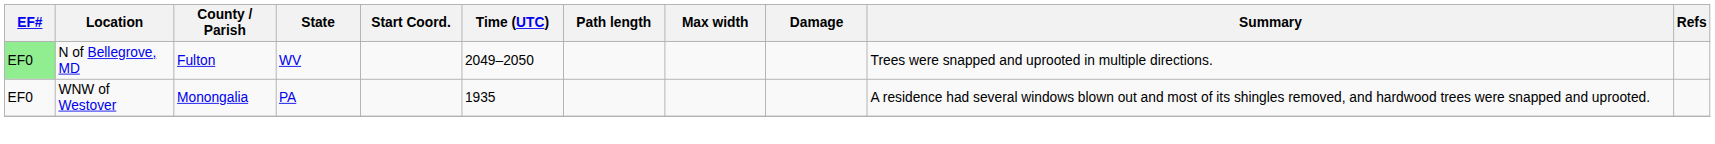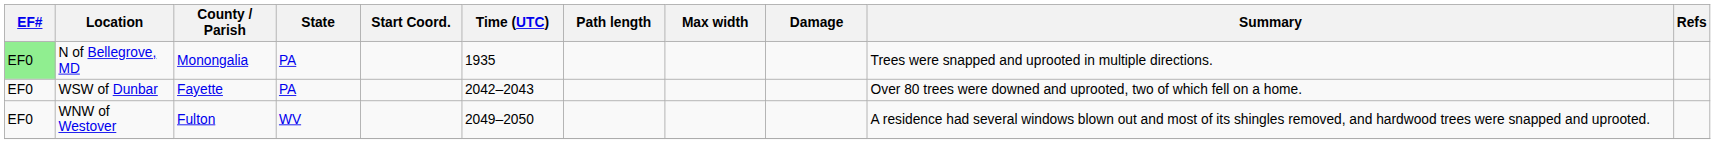(196, 60) Fulton -> (213, 60) Monongalia
(290, 60) WV -> (288, 60) PA
(499, 60) 2049–2050 -> (480, 60) 1935
+ row: (108, 90)
(213, 97) Monongalia -> (196, 119) Fulton
(288, 97) PA -> (290, 119) WV
(480, 97) 1935 -> (499, 119) 2049–2050
